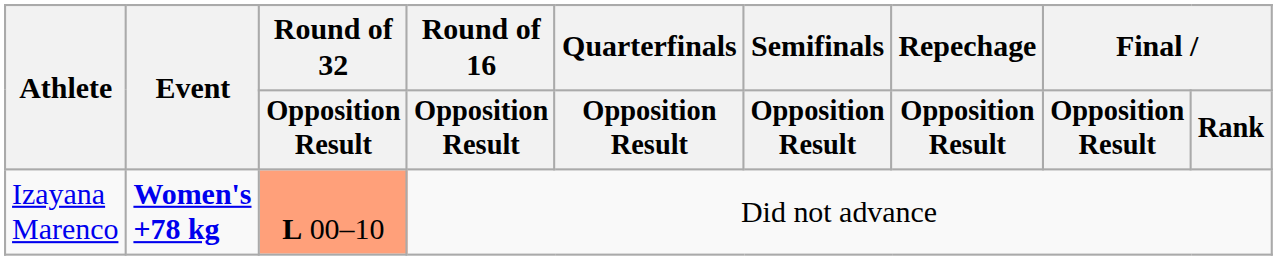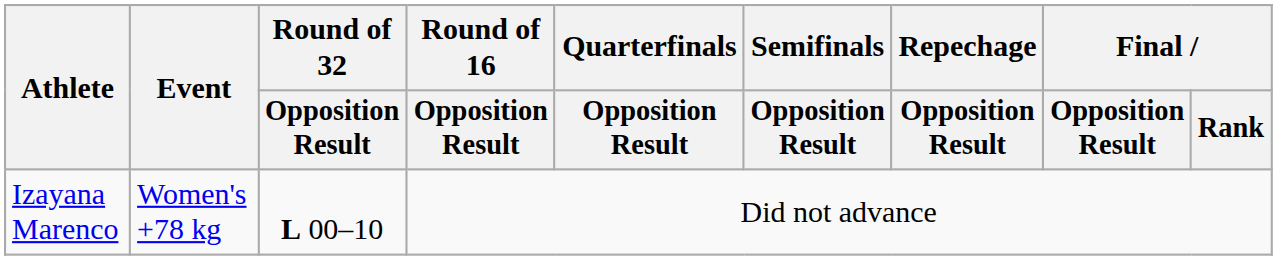(192, 212) bold -> (192, 212) normal
(333, 229) lightsalmon background -> (332, 229) no background
